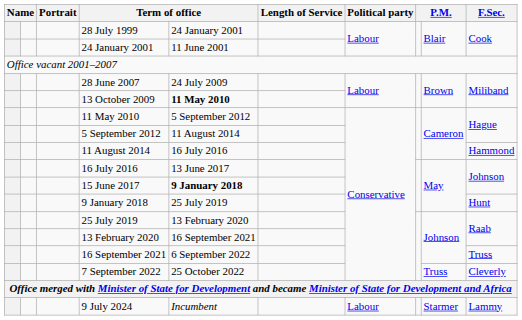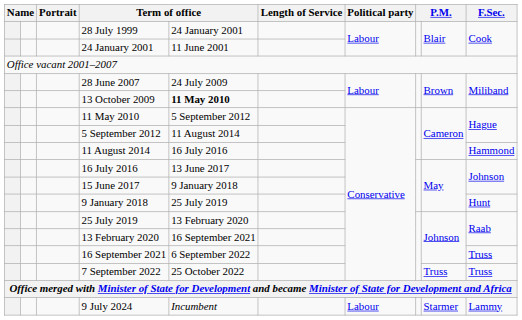(207, 185) bold -> (204, 185) normal
(487, 271) Cleverly -> (480, 271) Truss
